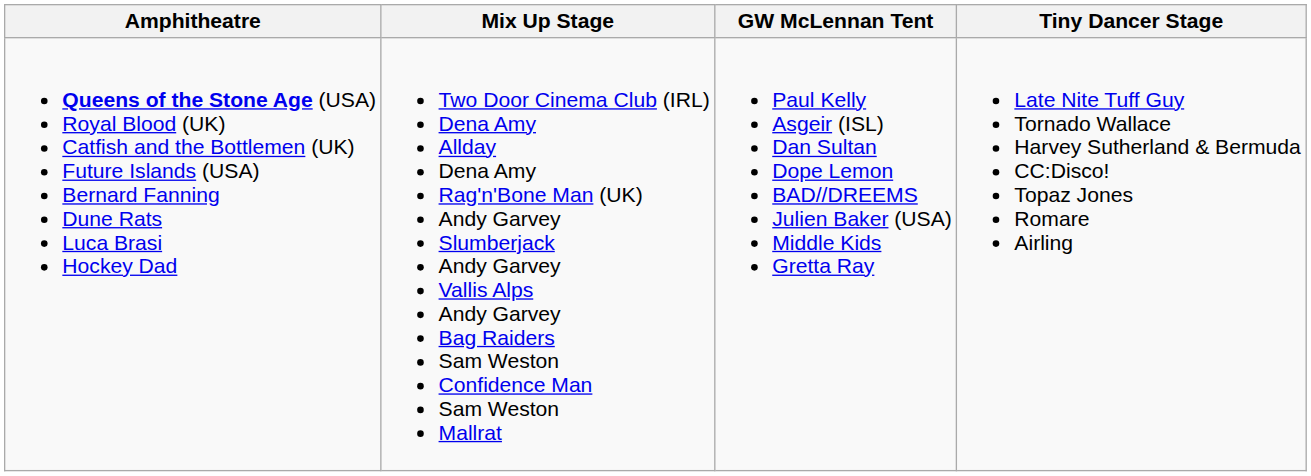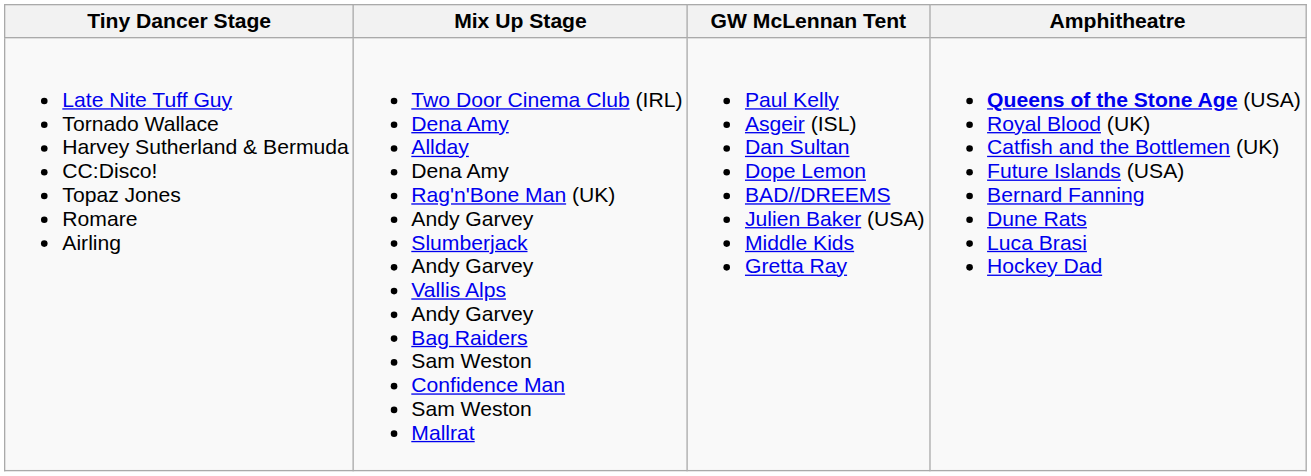columns swapped: (193, 21) <-> (1131, 21)
